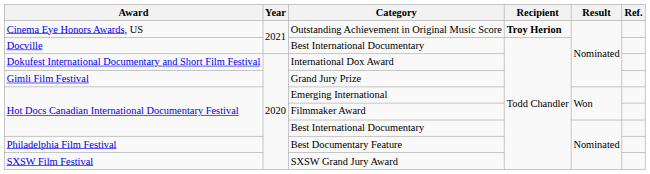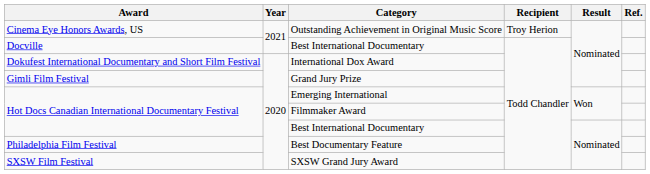(534, 29) bold -> (532, 29) normal
